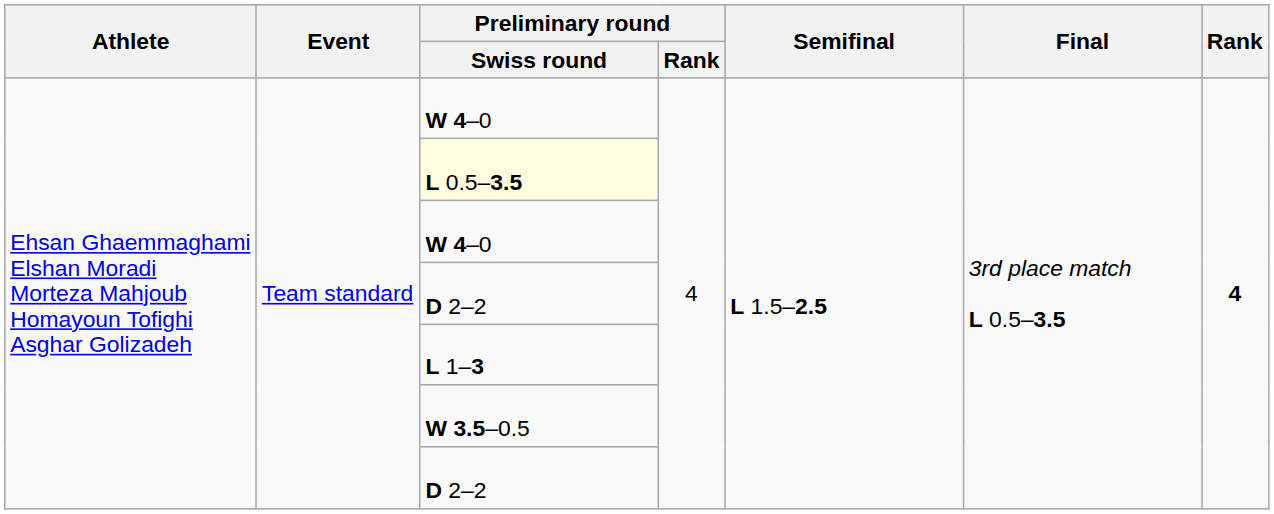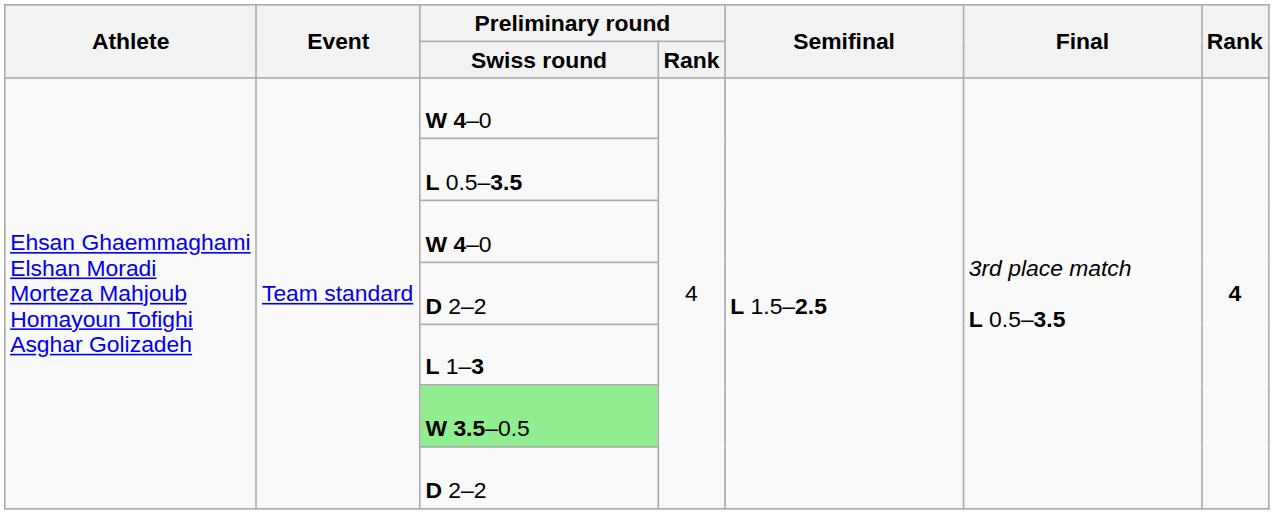(474, 183) lightyellow background -> (474, 183) no background
(478, 429) no background -> (478, 429) lightgreen background
